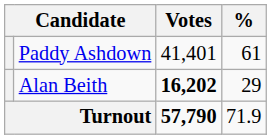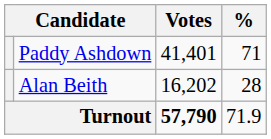(251, 52) 61 -> (251, 52) 71
(189, 85) bold -> (189, 85) normal
(251, 85) 29 -> (251, 85) 28
